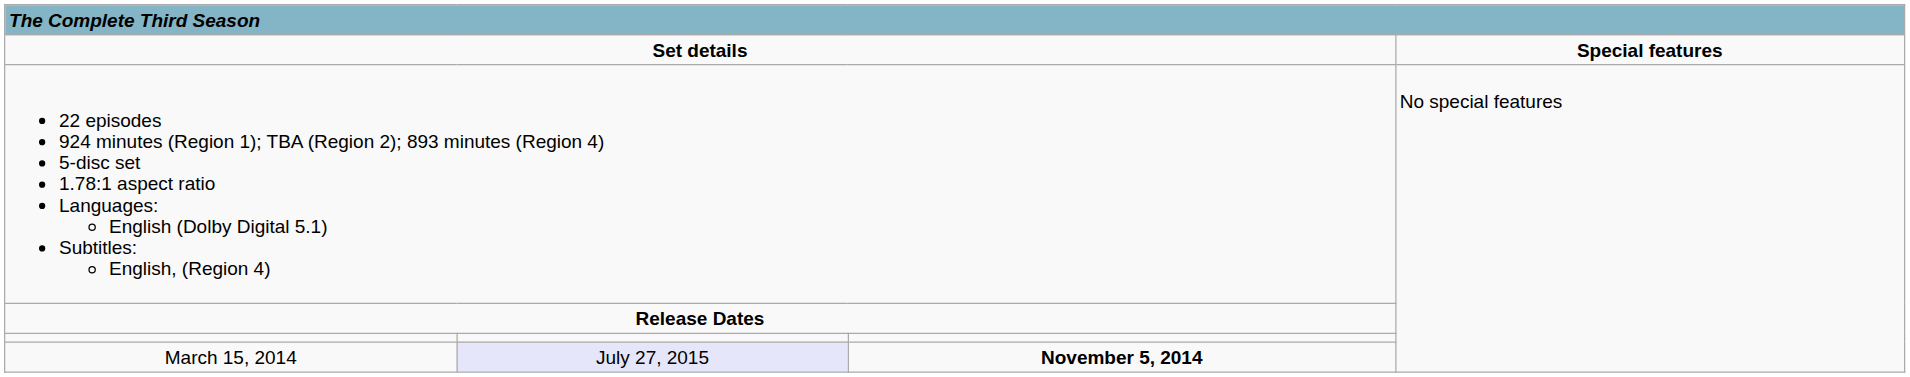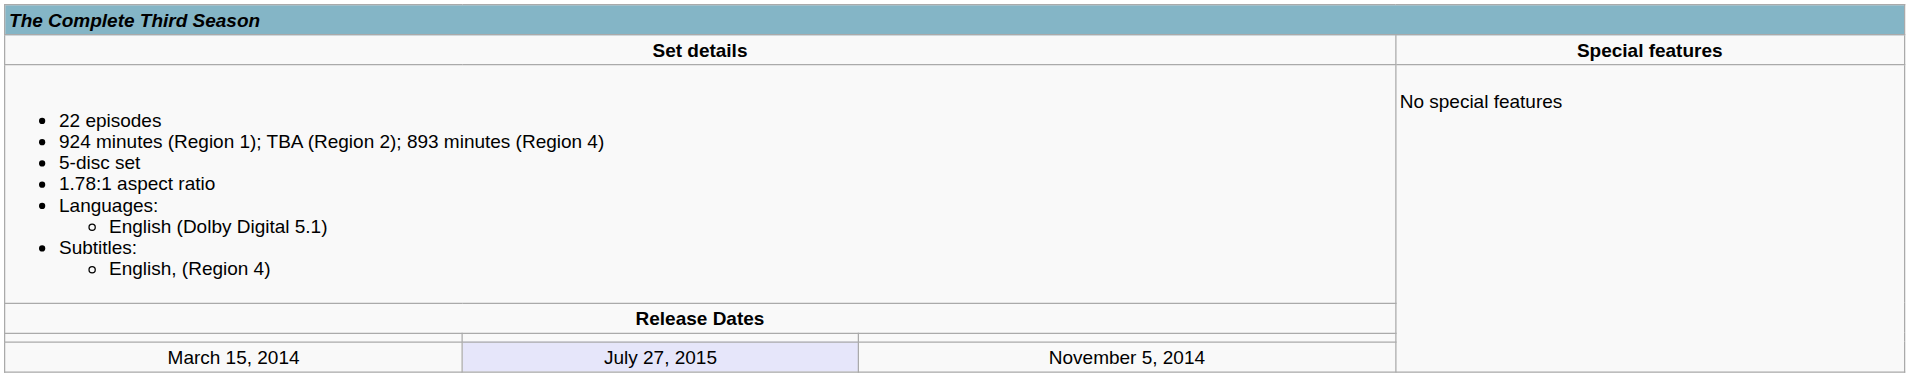(1122, 357) bold -> (1127, 357) normal
